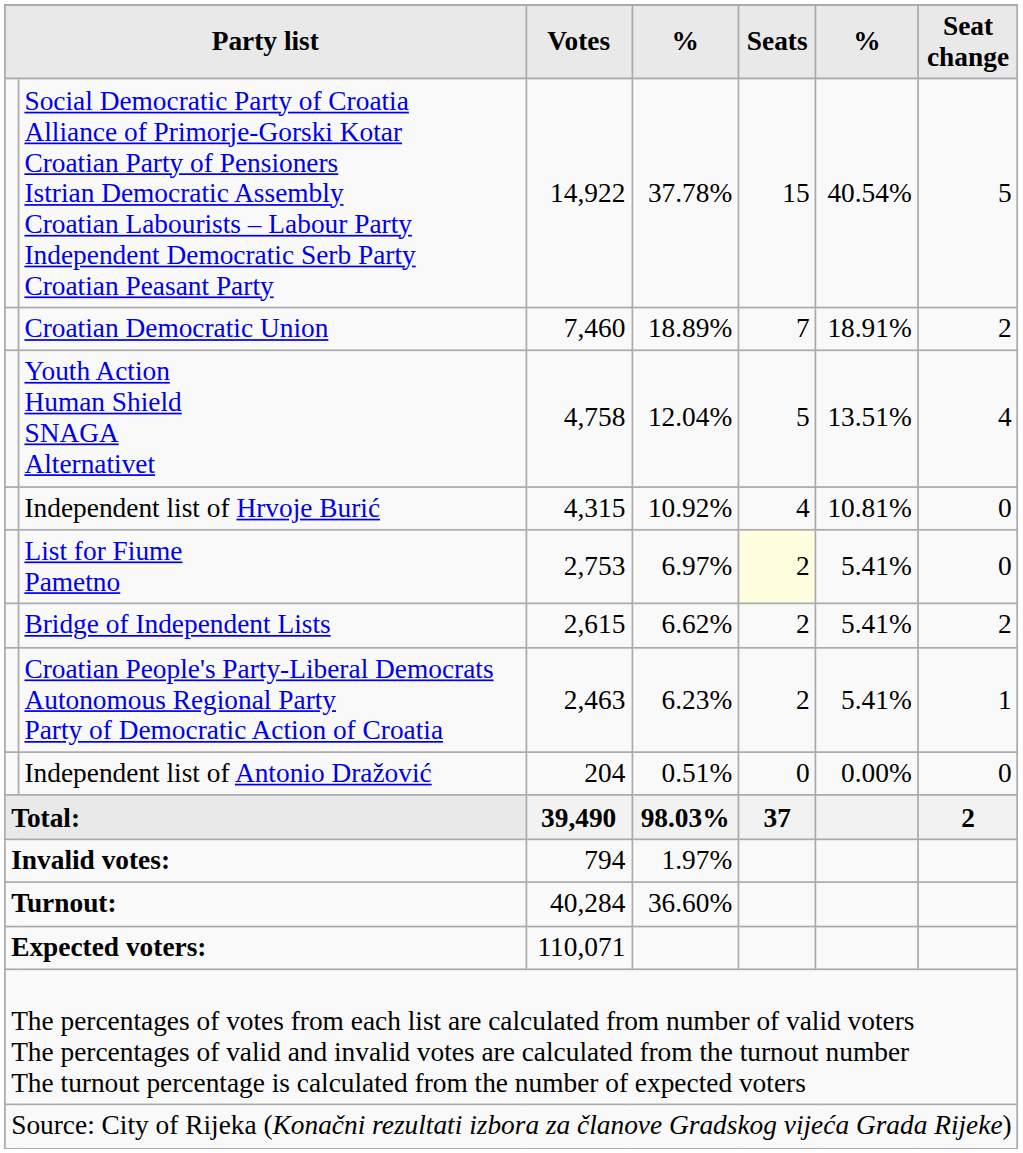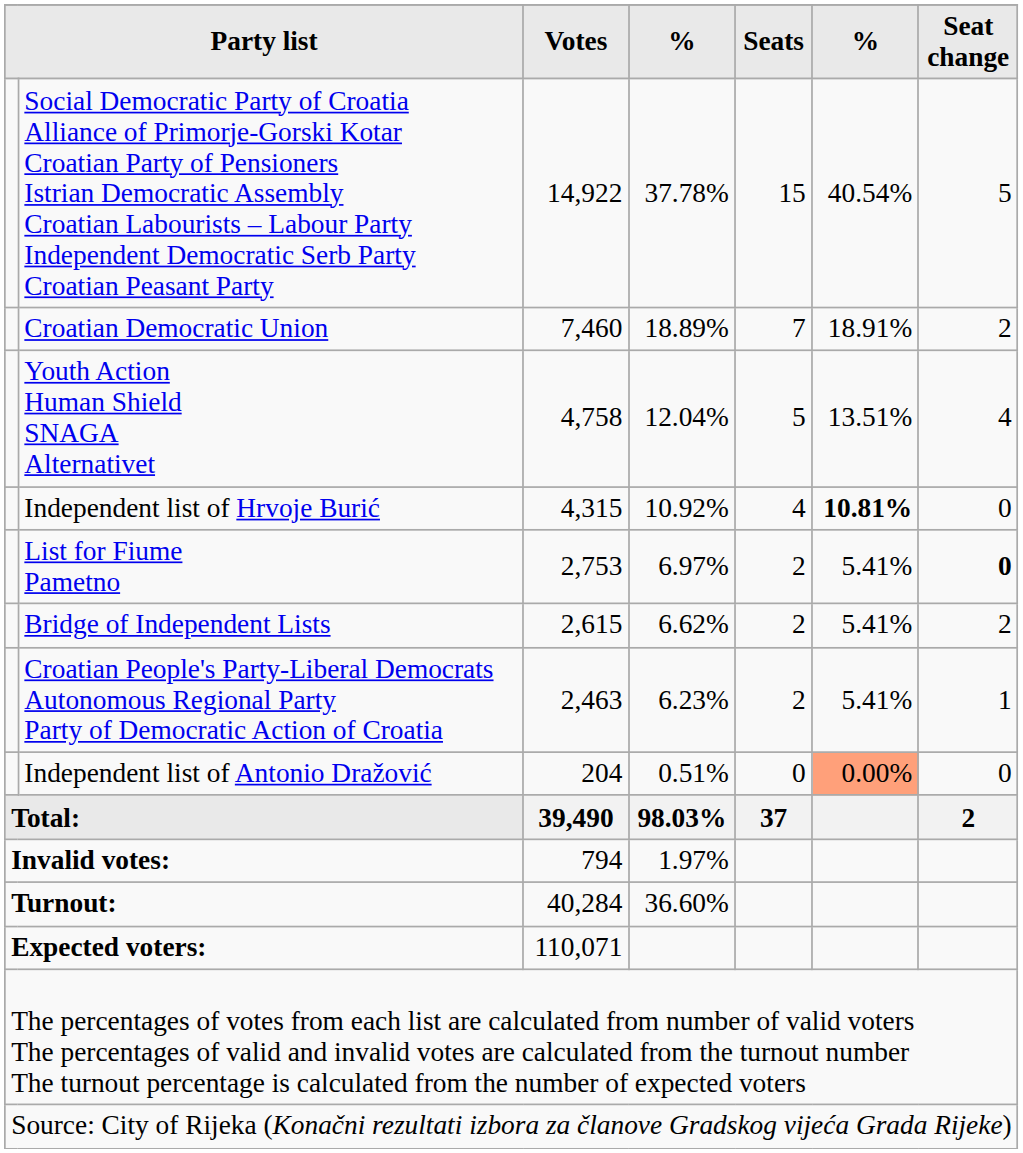(870, 507) normal -> (868, 507) bold
(803, 566) lightyellow background -> (799, 566) no background
(1005, 566) normal -> (1005, 566) bold
(876, 773) no background -> (877, 773) lightsalmon background
